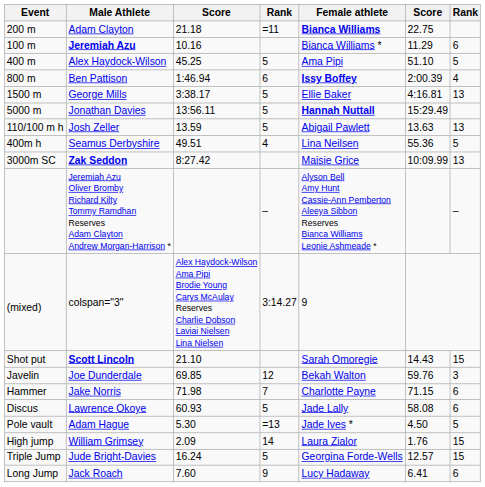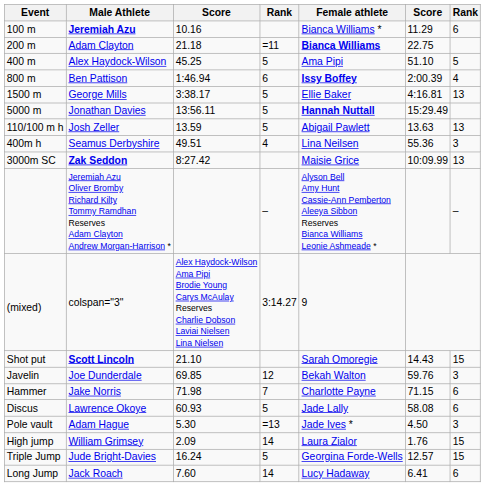rows swapped: (21, 46) <-> (21, 29)
(456, 144) 5 -> (456, 144) 3
(456, 425) 5 -> (456, 425) 3
(265, 474) 9 -> (268, 474) 14
